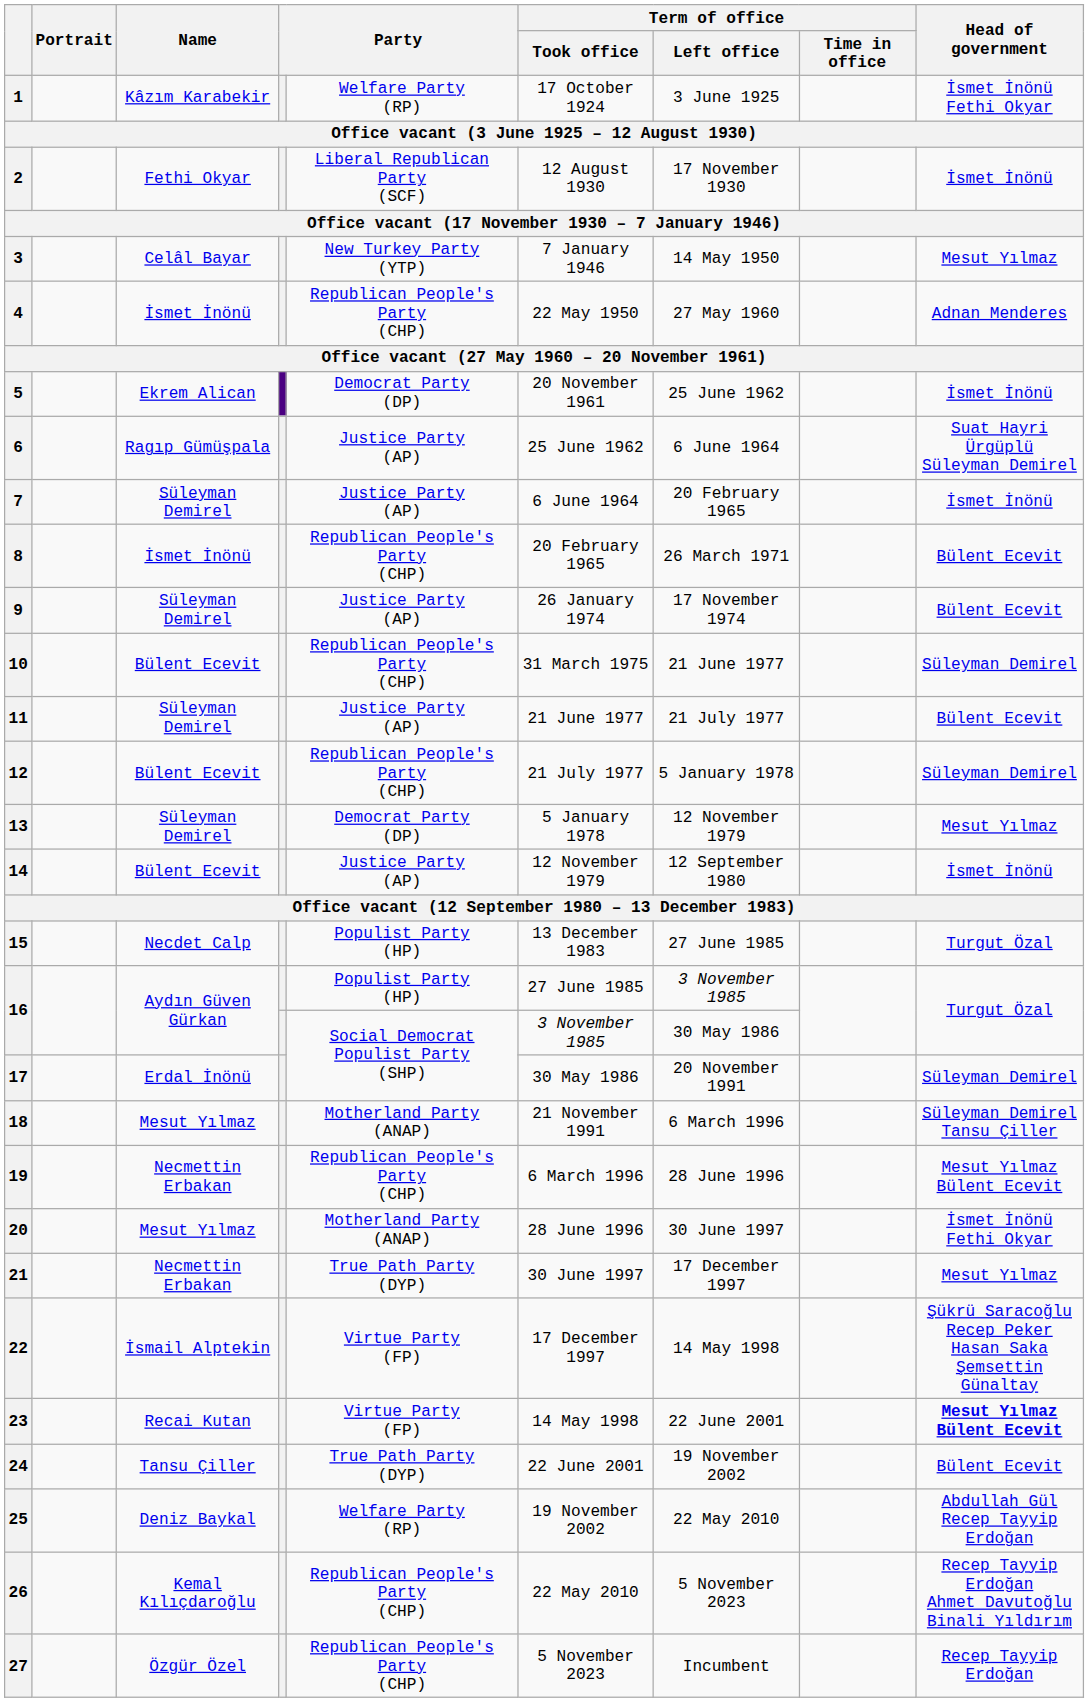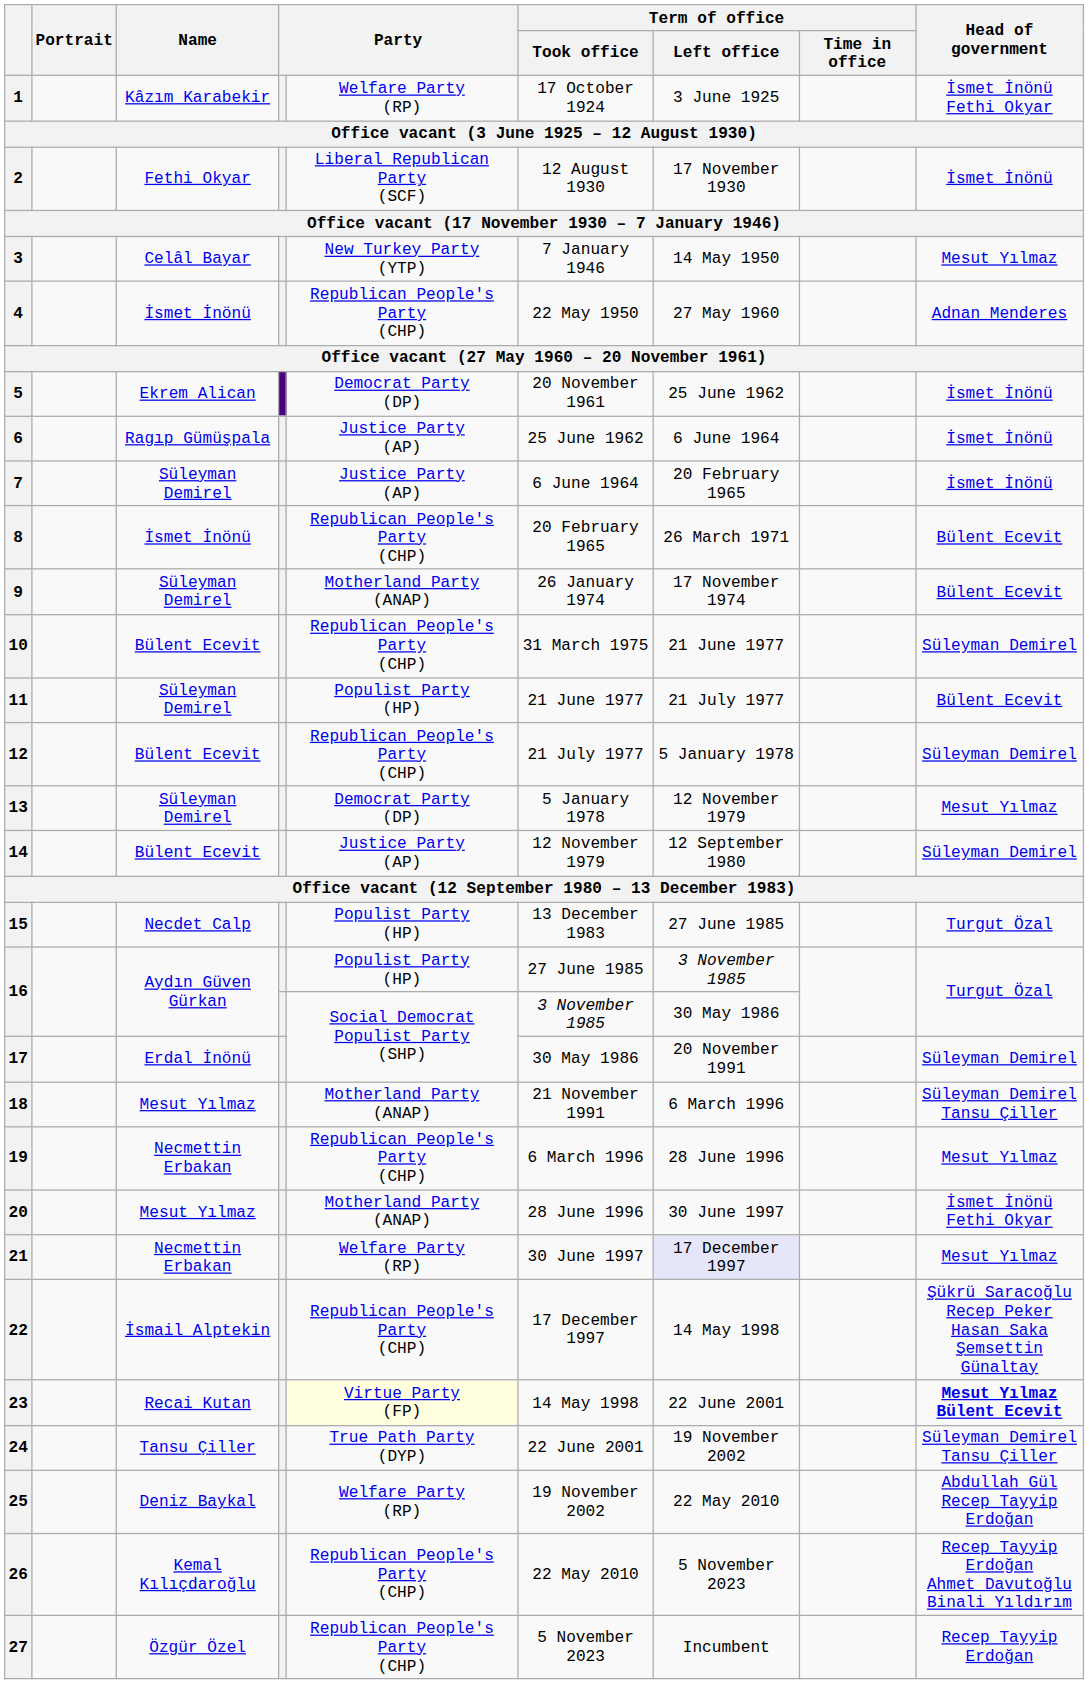(999, 448) Suat Hayri Ürgüplü Süleyman Demirel -> (999, 439) İsmet İnönü
(402, 610) Justice Party (AP) -> (402, 592) Motherland Party (ANAP)
(402, 719) Justice Party (AP) -> (402, 700) Populist Party (HP)
(999, 872) İsmet İnönü -> (999, 853) Süleyman Demirel
(999, 1177) Mesut Yılmaz Bülent Ecevit -> (999, 1158) Mesut Yılmaz
(402, 1276) True Path Party (DYP) -> (402, 1257) Welfare Party (RP)
(726, 1276) no background -> (726, 1257) lavender background
(402, 1349) Virtue Party (FP) -> (402, 1330) Republican People's Party (CHP)
(402, 1421) no background -> (402, 1403) lightyellow background
(999, 1466) Bülent Ecevit -> (999, 1448) Süleyman Demirel Tansu Çiller
